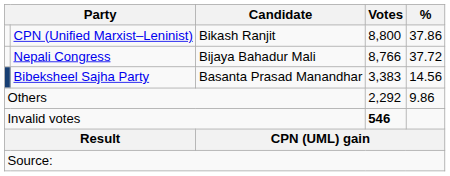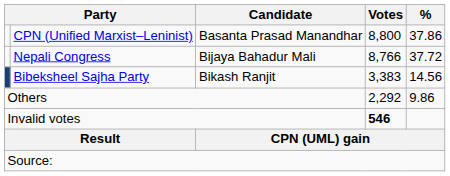(237, 35) Bikash Ranjit -> (281, 35) Basanta Prasad Manandhar
(281, 77) Basanta Prasad Manandhar -> (237, 77) Bikash Ranjit
